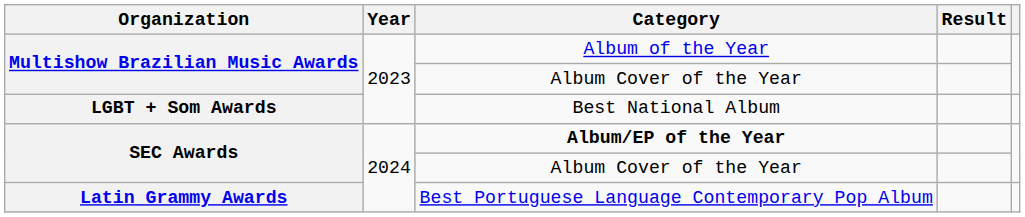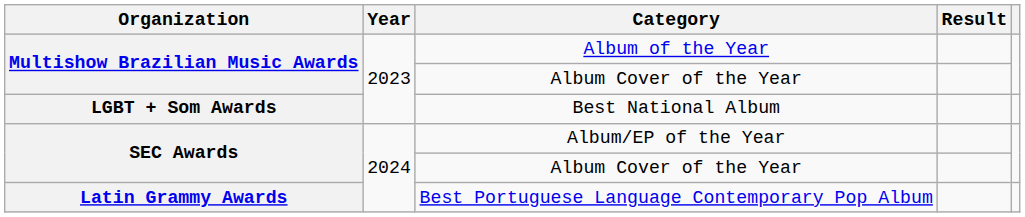(676, 138) bold -> (676, 138) normal
